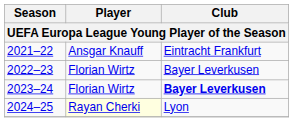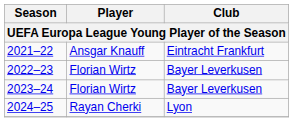(215, 88) bold -> (214, 88) normal
(104, 107) lightyellow background -> (105, 107) no background
